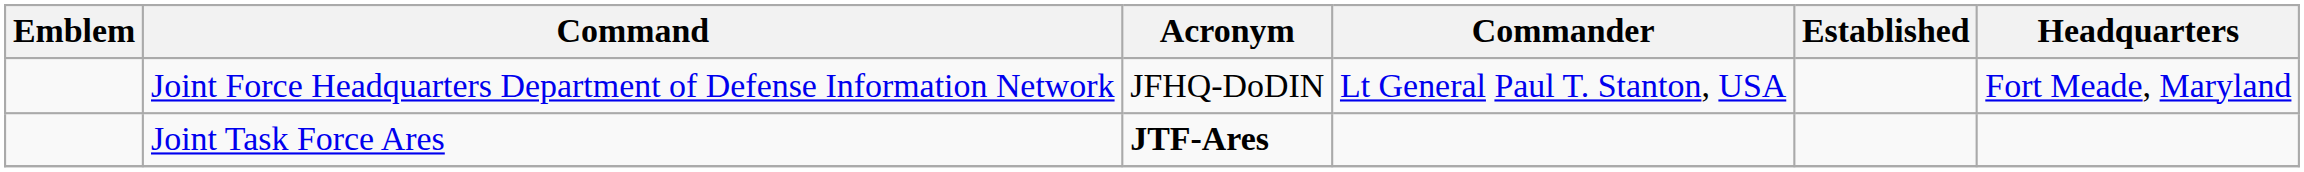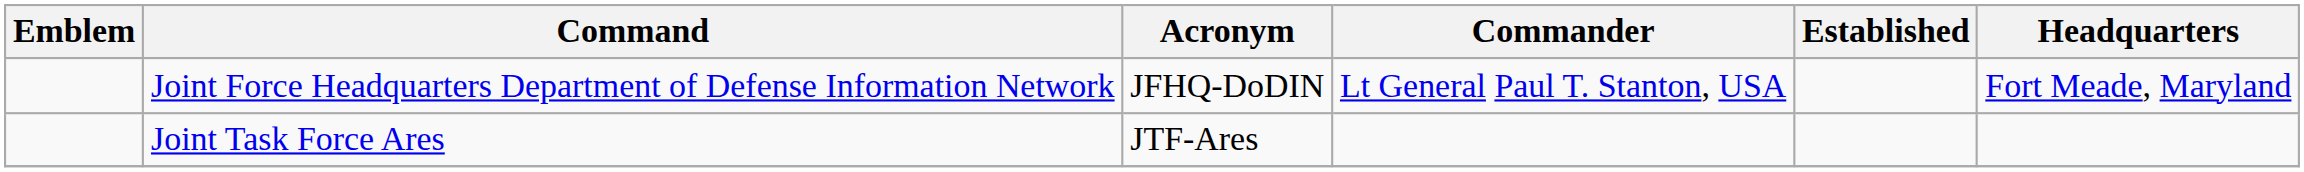(1200, 138) bold -> (1194, 138) normal
